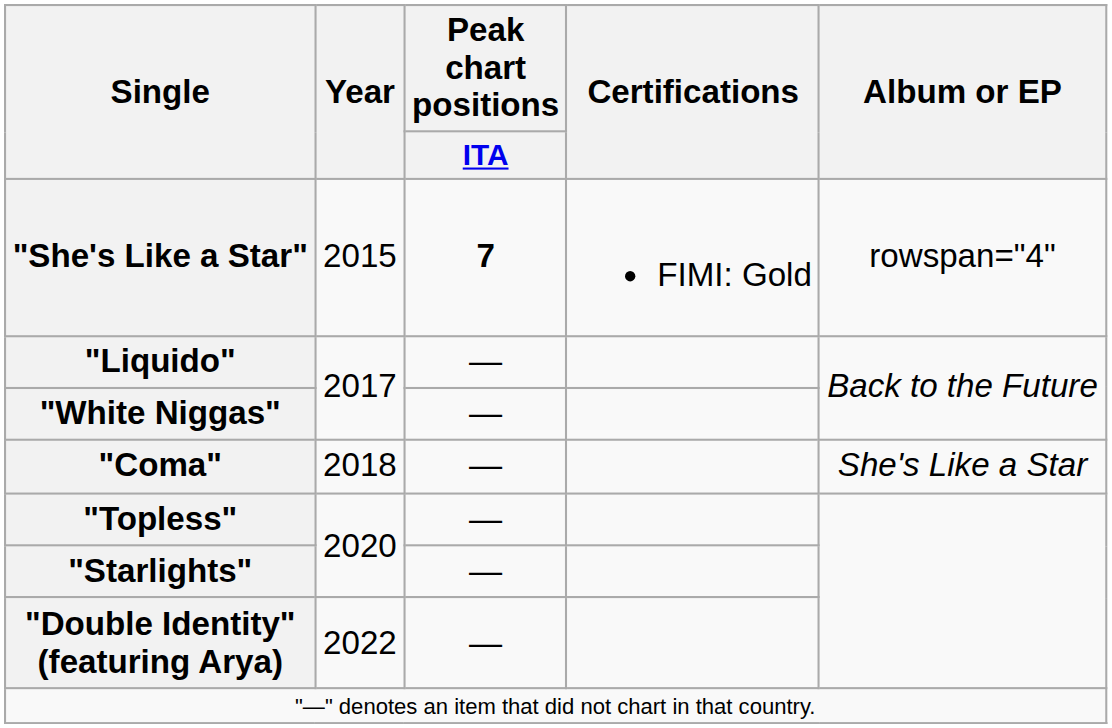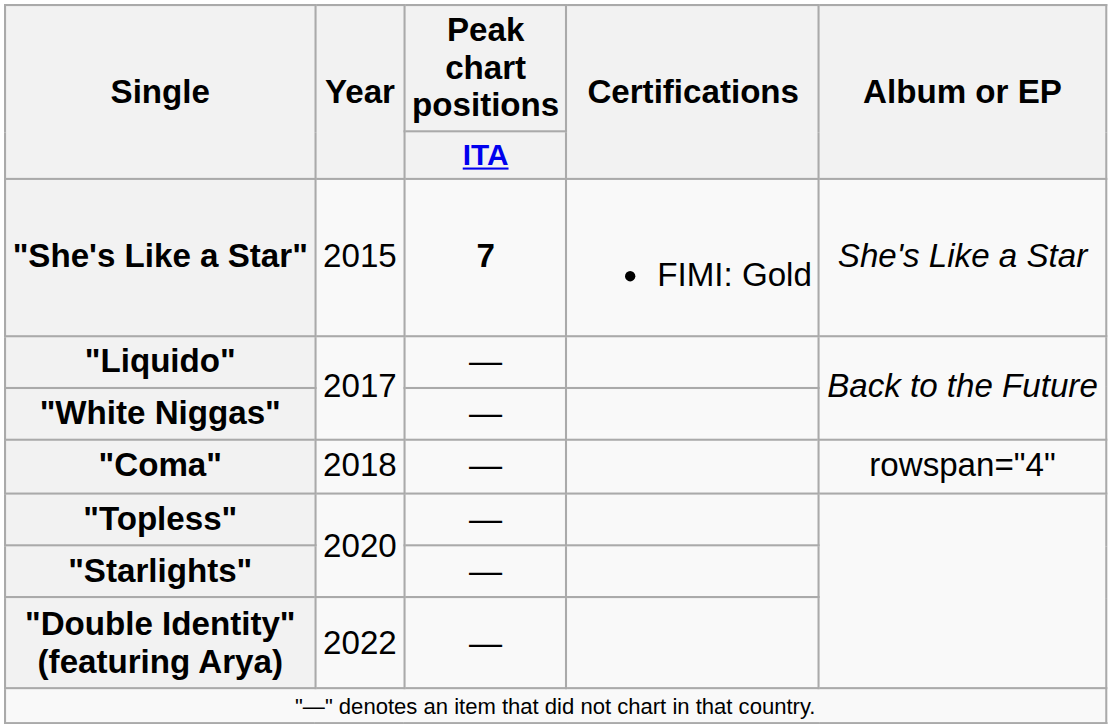(962, 256) rowspan="4" -> (962, 256) She's Like a Star
(962, 465) She's Like a Star -> (962, 465) rowspan="4"
